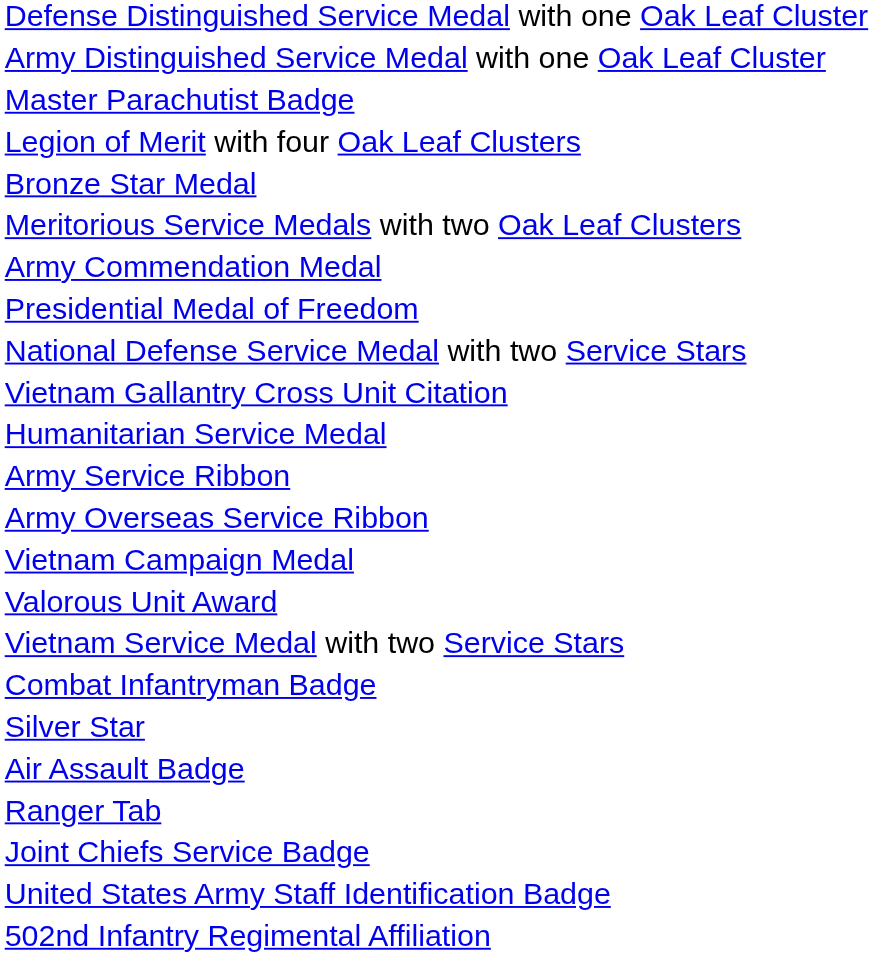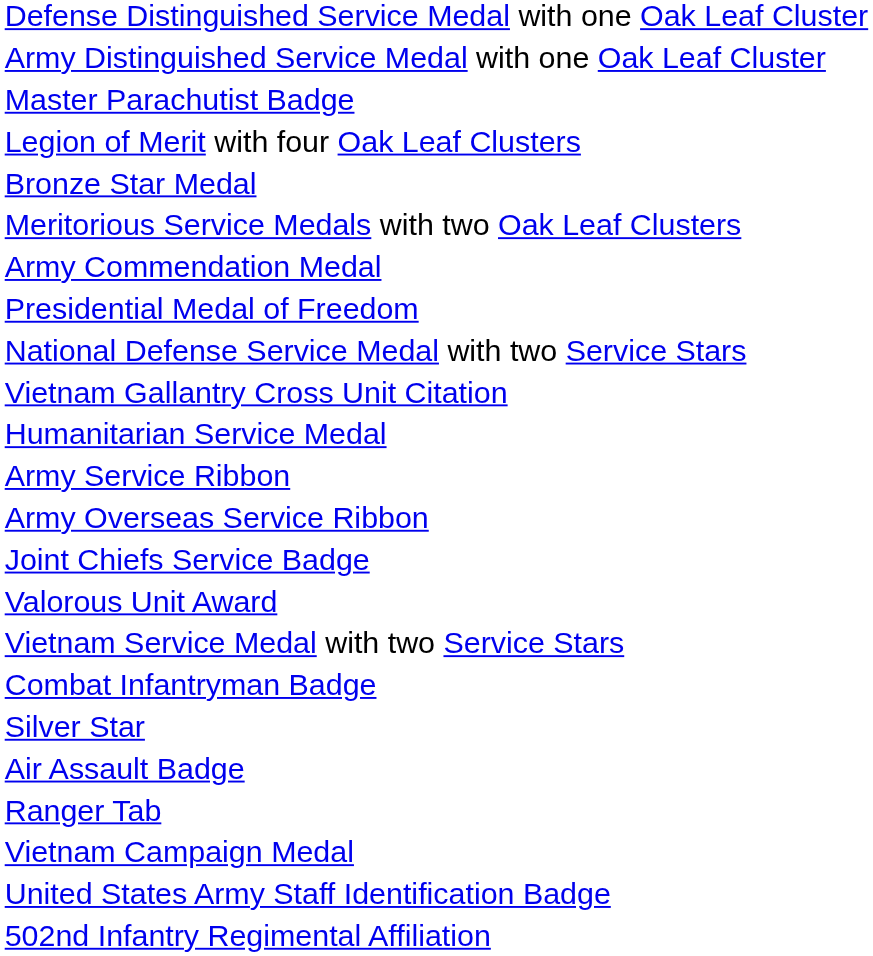(179, 559) Vietnam Campaign Medal -> (187, 559) Joint Chiefs Service Badge
(187, 852) Joint Chiefs Service Badge -> (179, 852) Vietnam Campaign Medal
